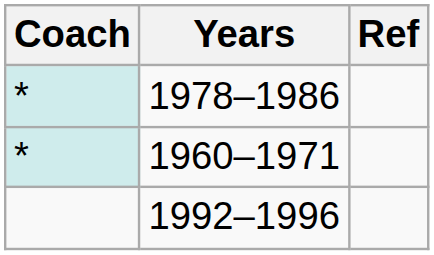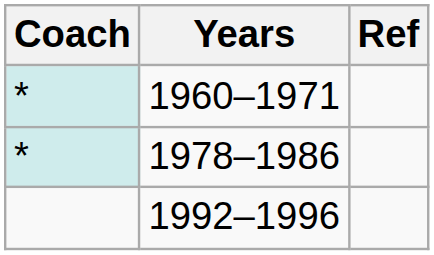rows swapped: (244, 95) <-> (244, 156)
